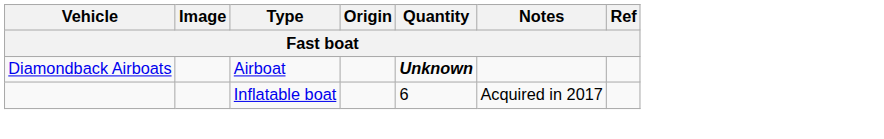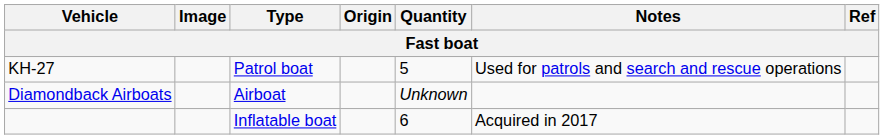+ row: (31, 69)
(436, 69) bold -> (433, 95) normal
